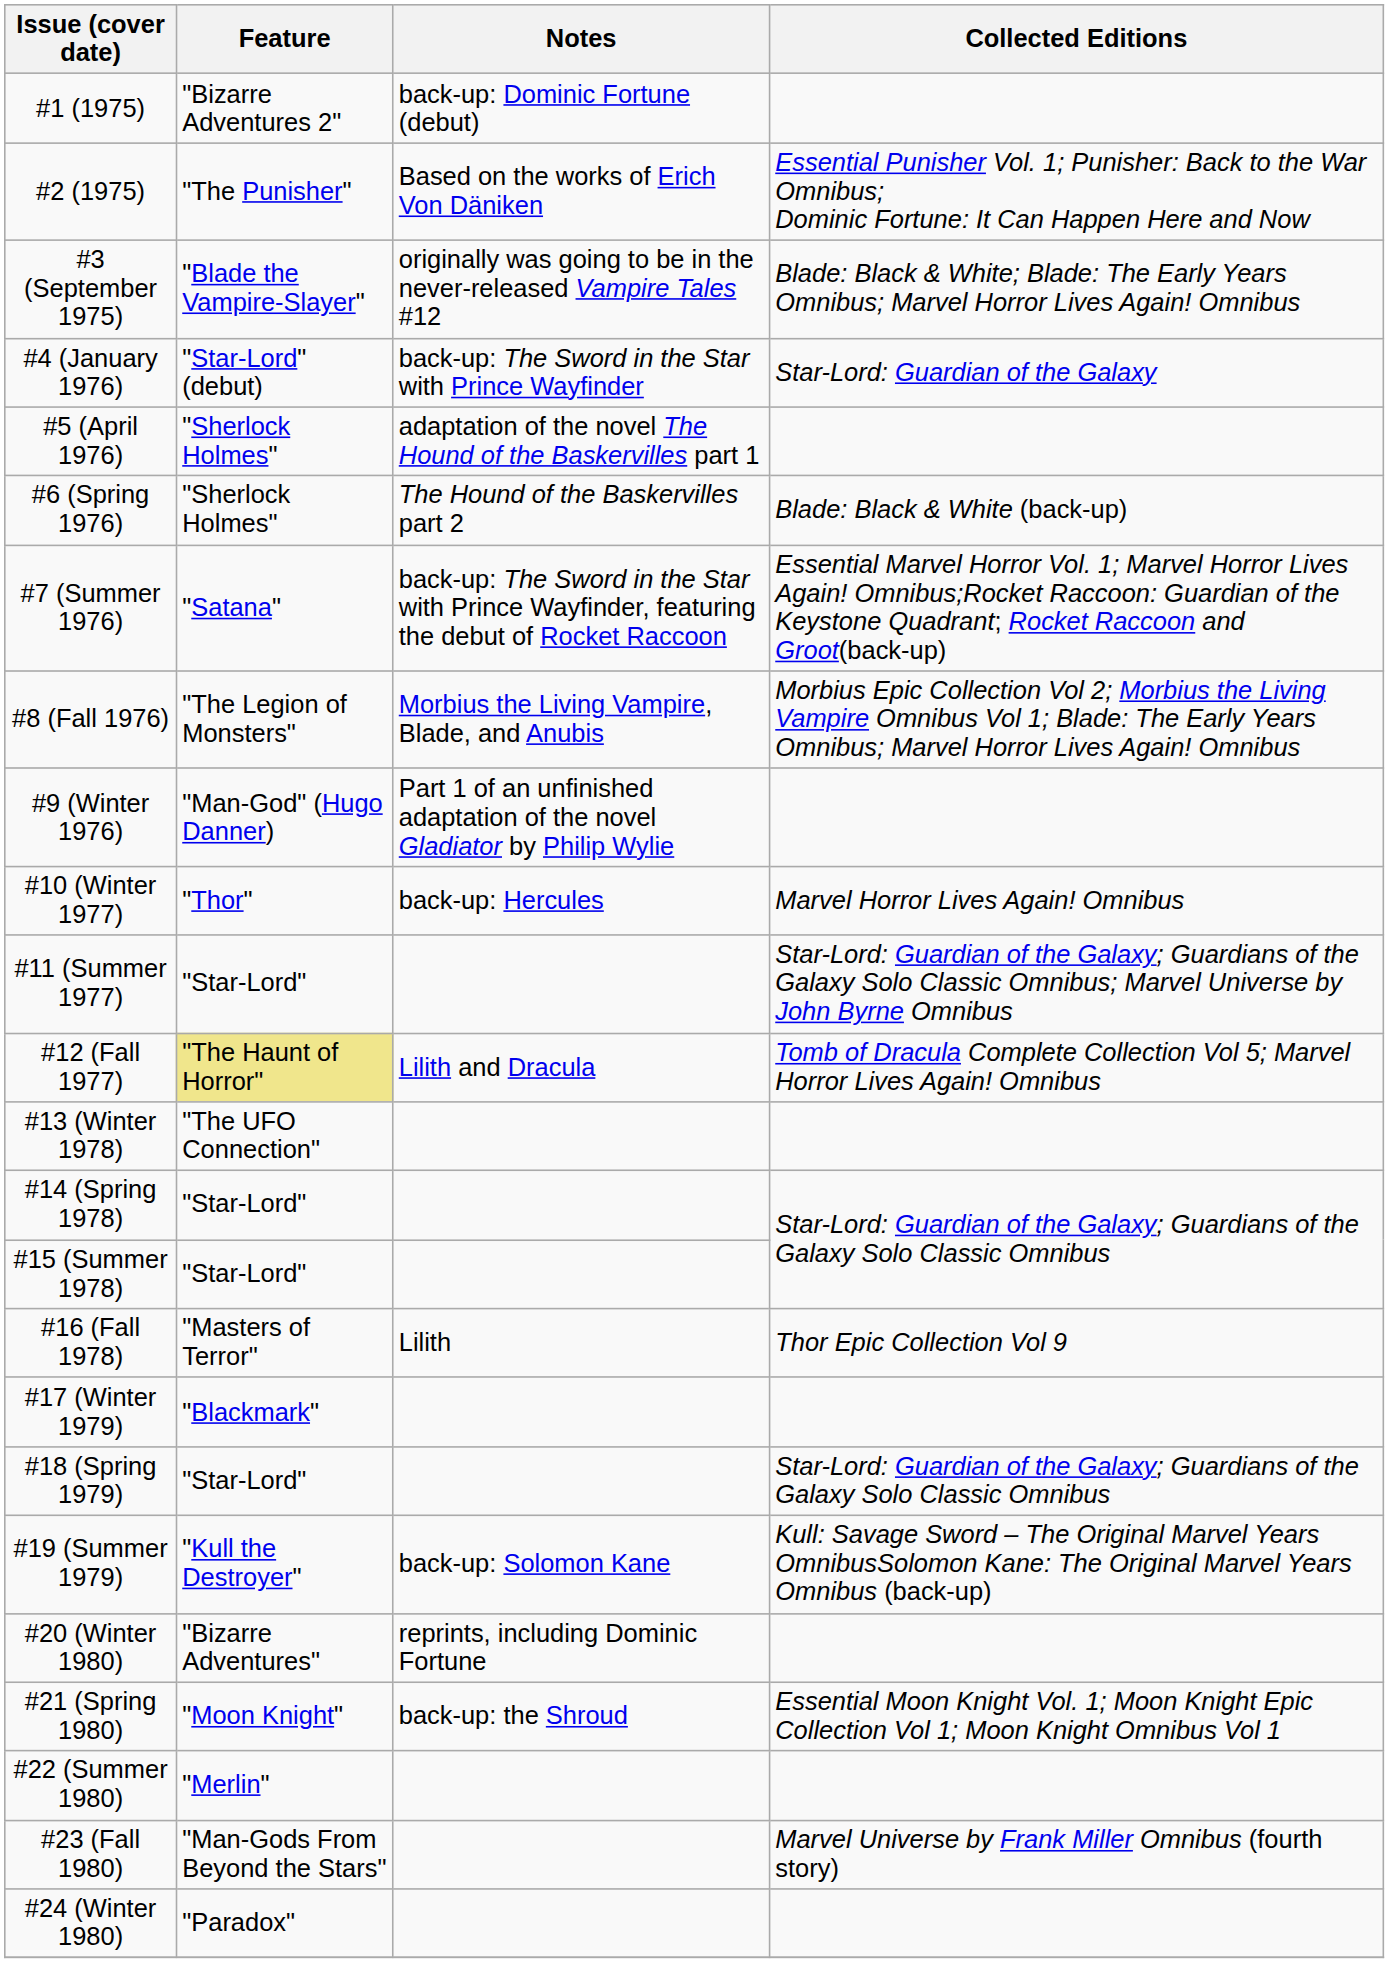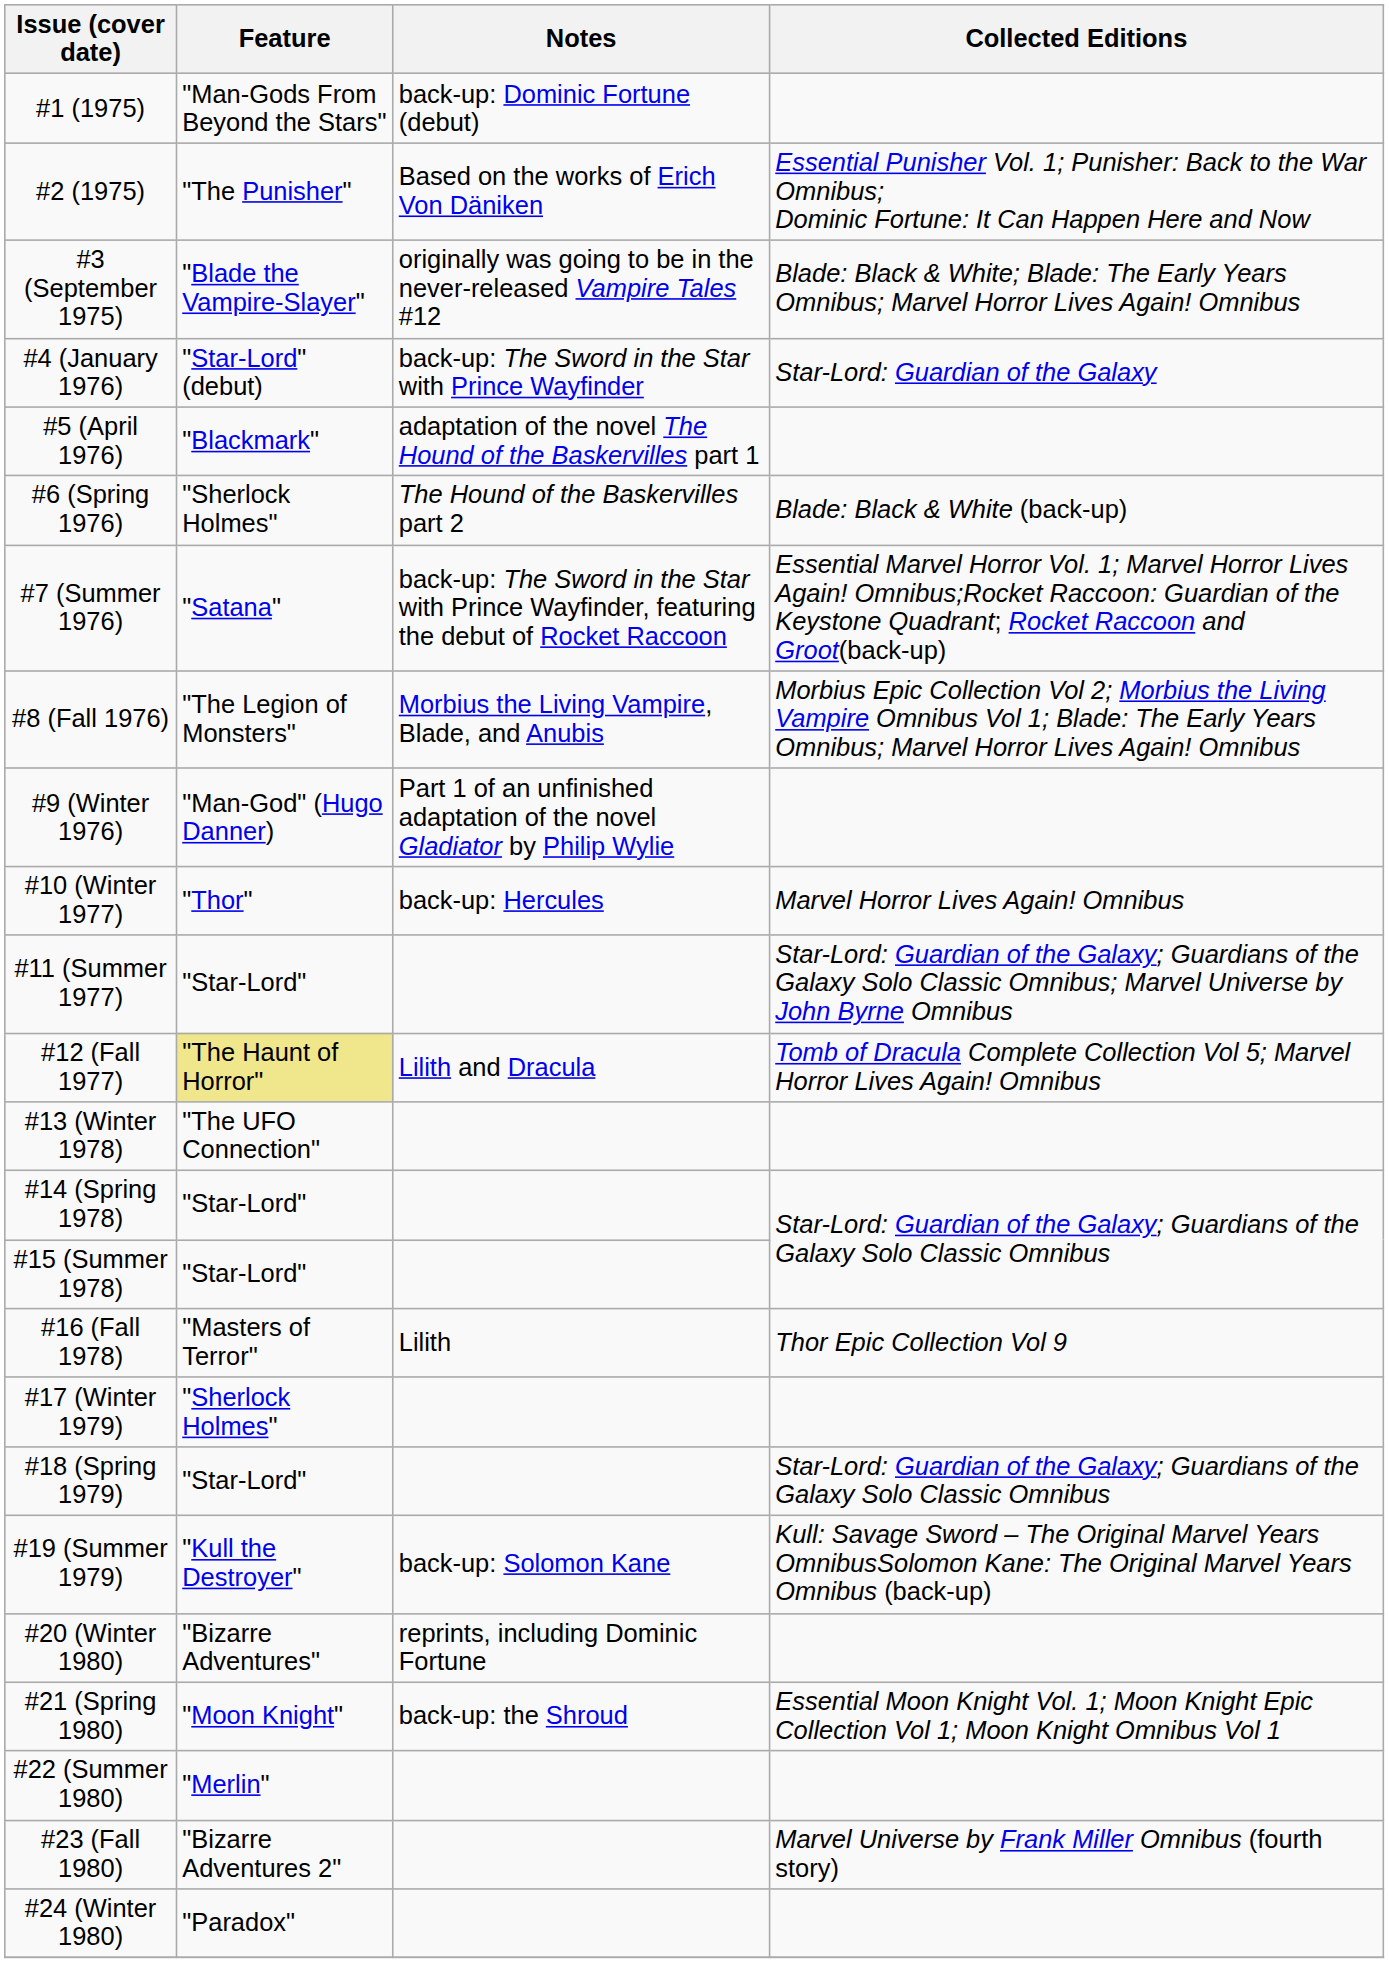(262, 107) "Bizarre Adventures 2" -> (284, 107) "Man-Gods From Beyond the Stars"
(236, 441) "Sherlock Holmes" -> (251, 441) "Blackmark"
(251, 1411) "Blackmark" -> (236, 1411) "Sherlock Holmes"
(284, 1854) "Man-Gods From Beyond the Stars" -> (262, 1854) "Bizarre Adventures 2"
